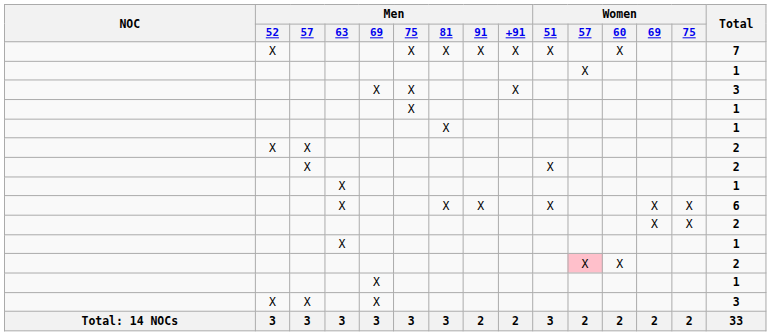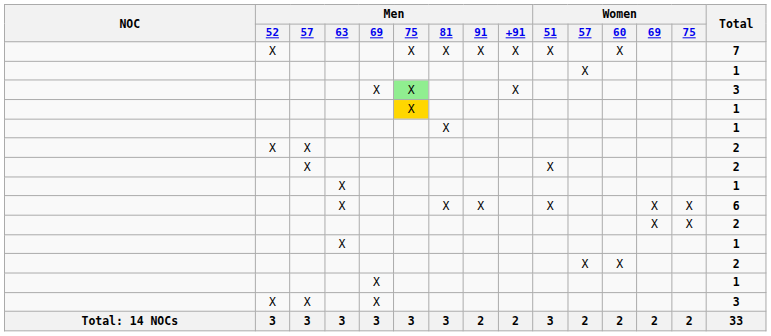(411, 90) no background -> (411, 90) lightgreen background
(411, 109) no background -> (411, 109) gold background
(585, 263) pink background -> (585, 263) no background
